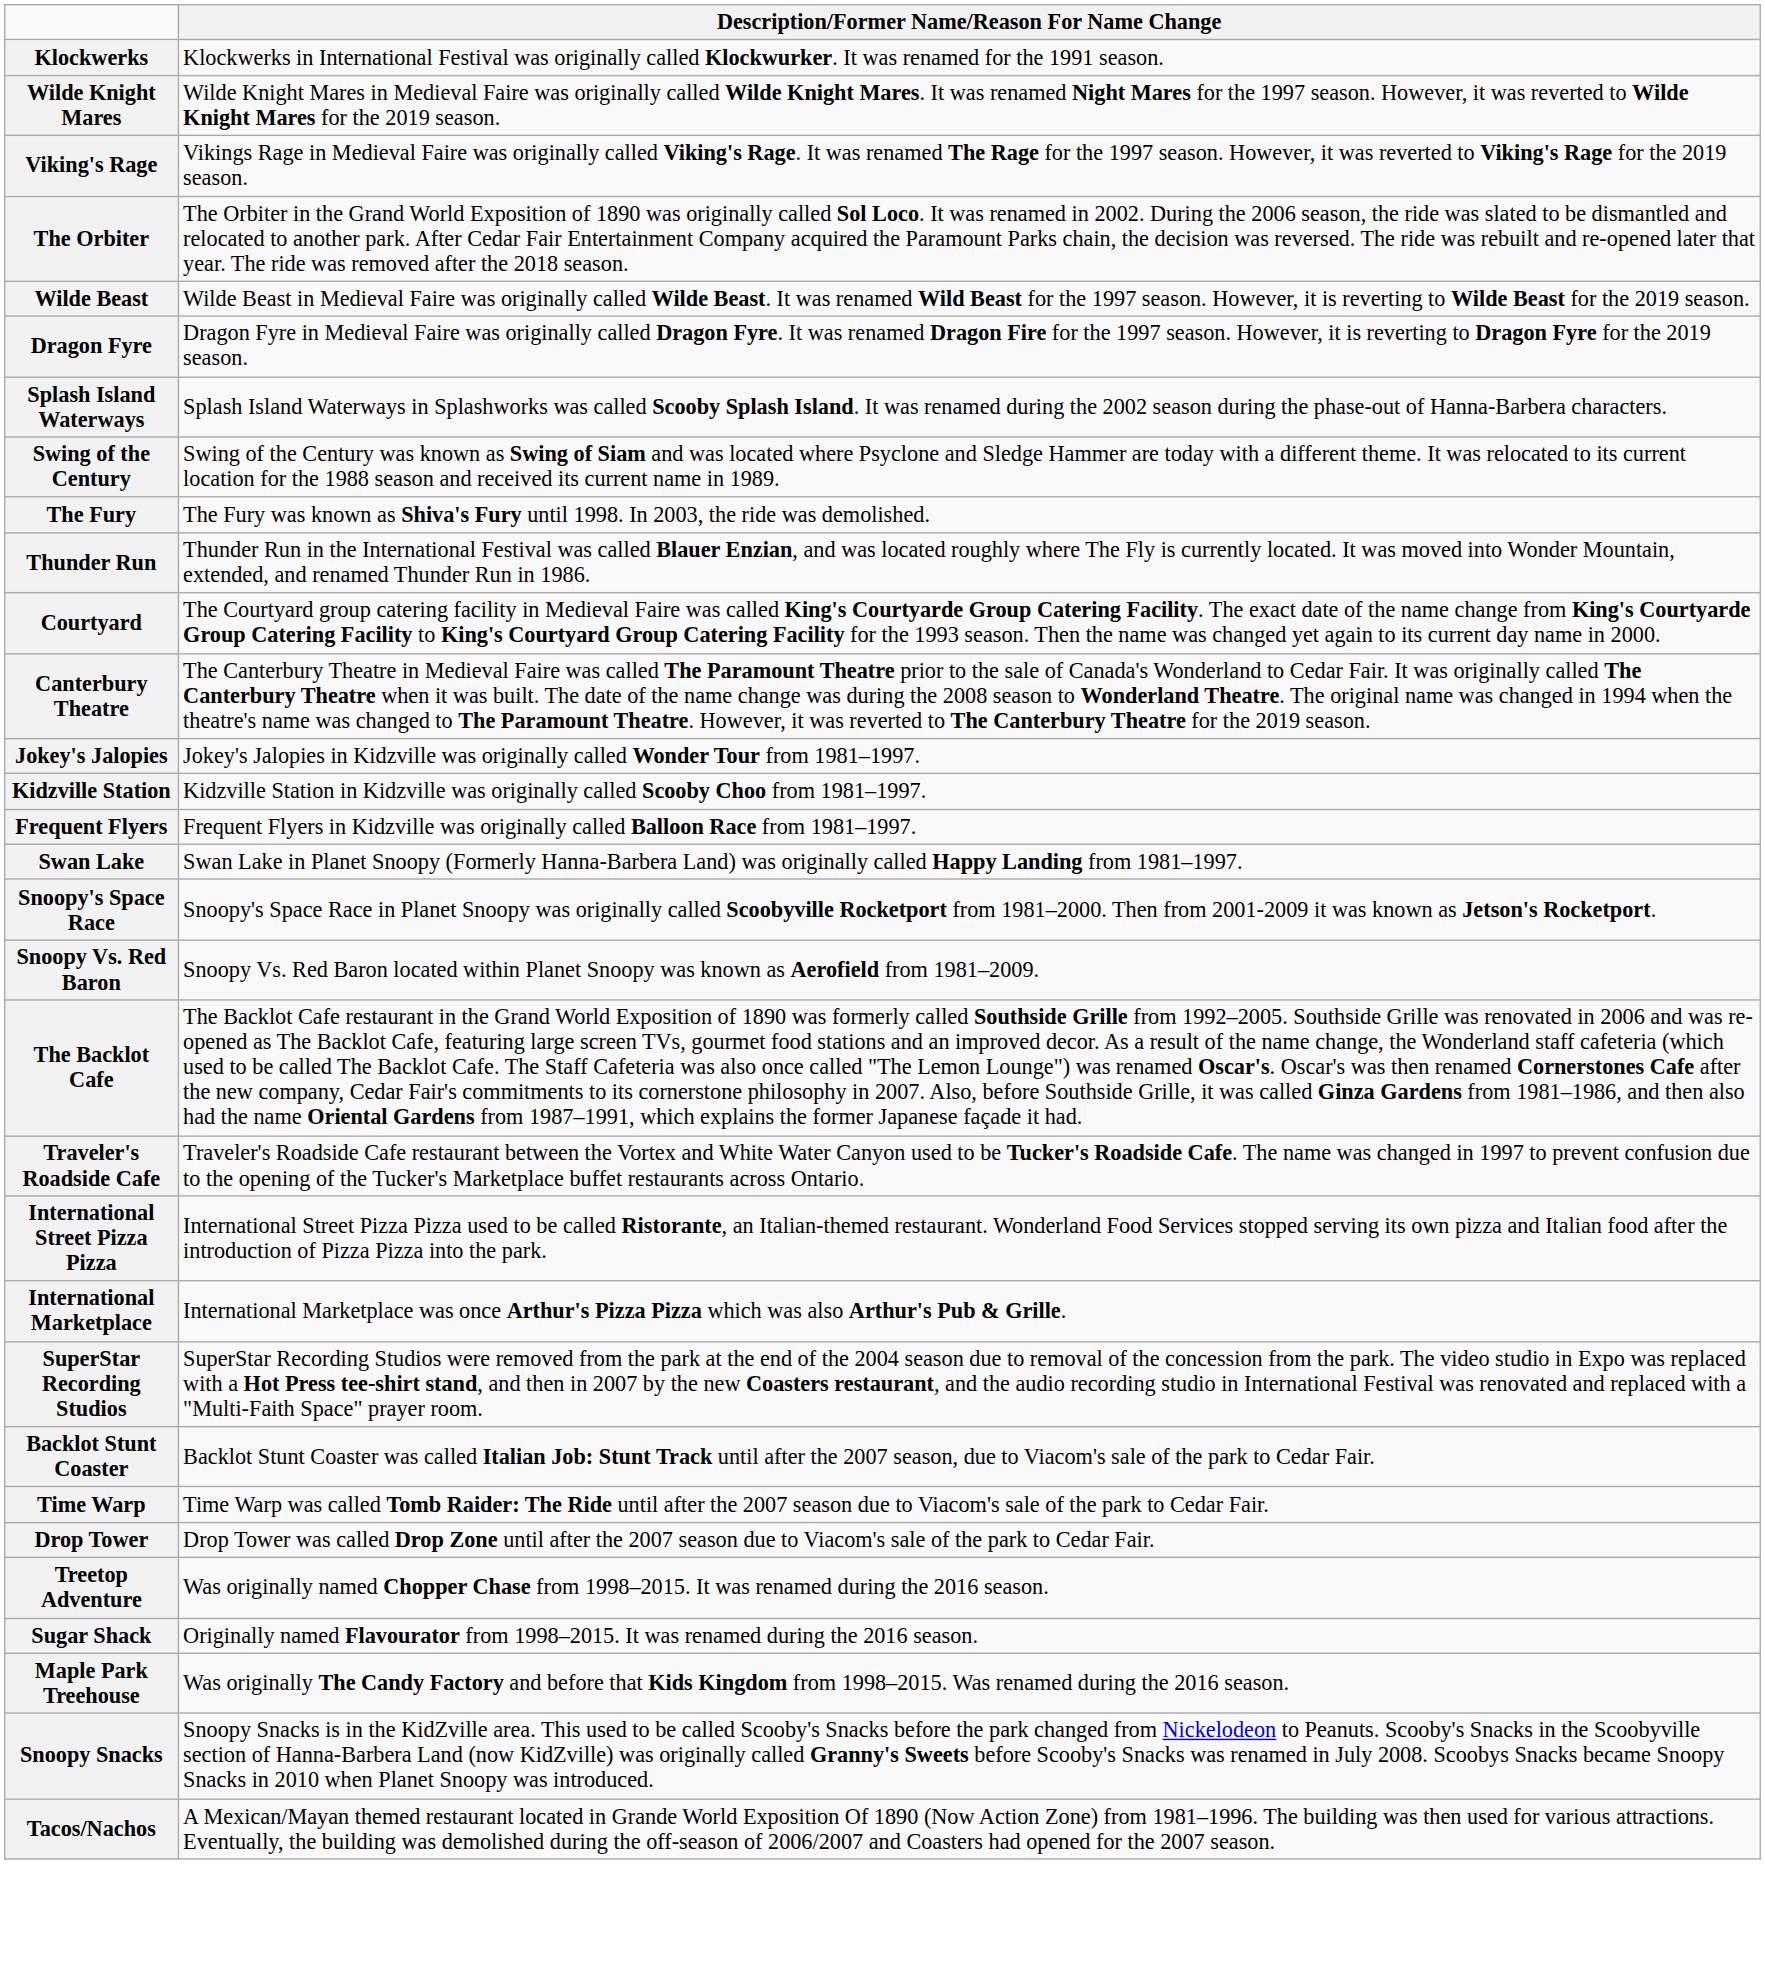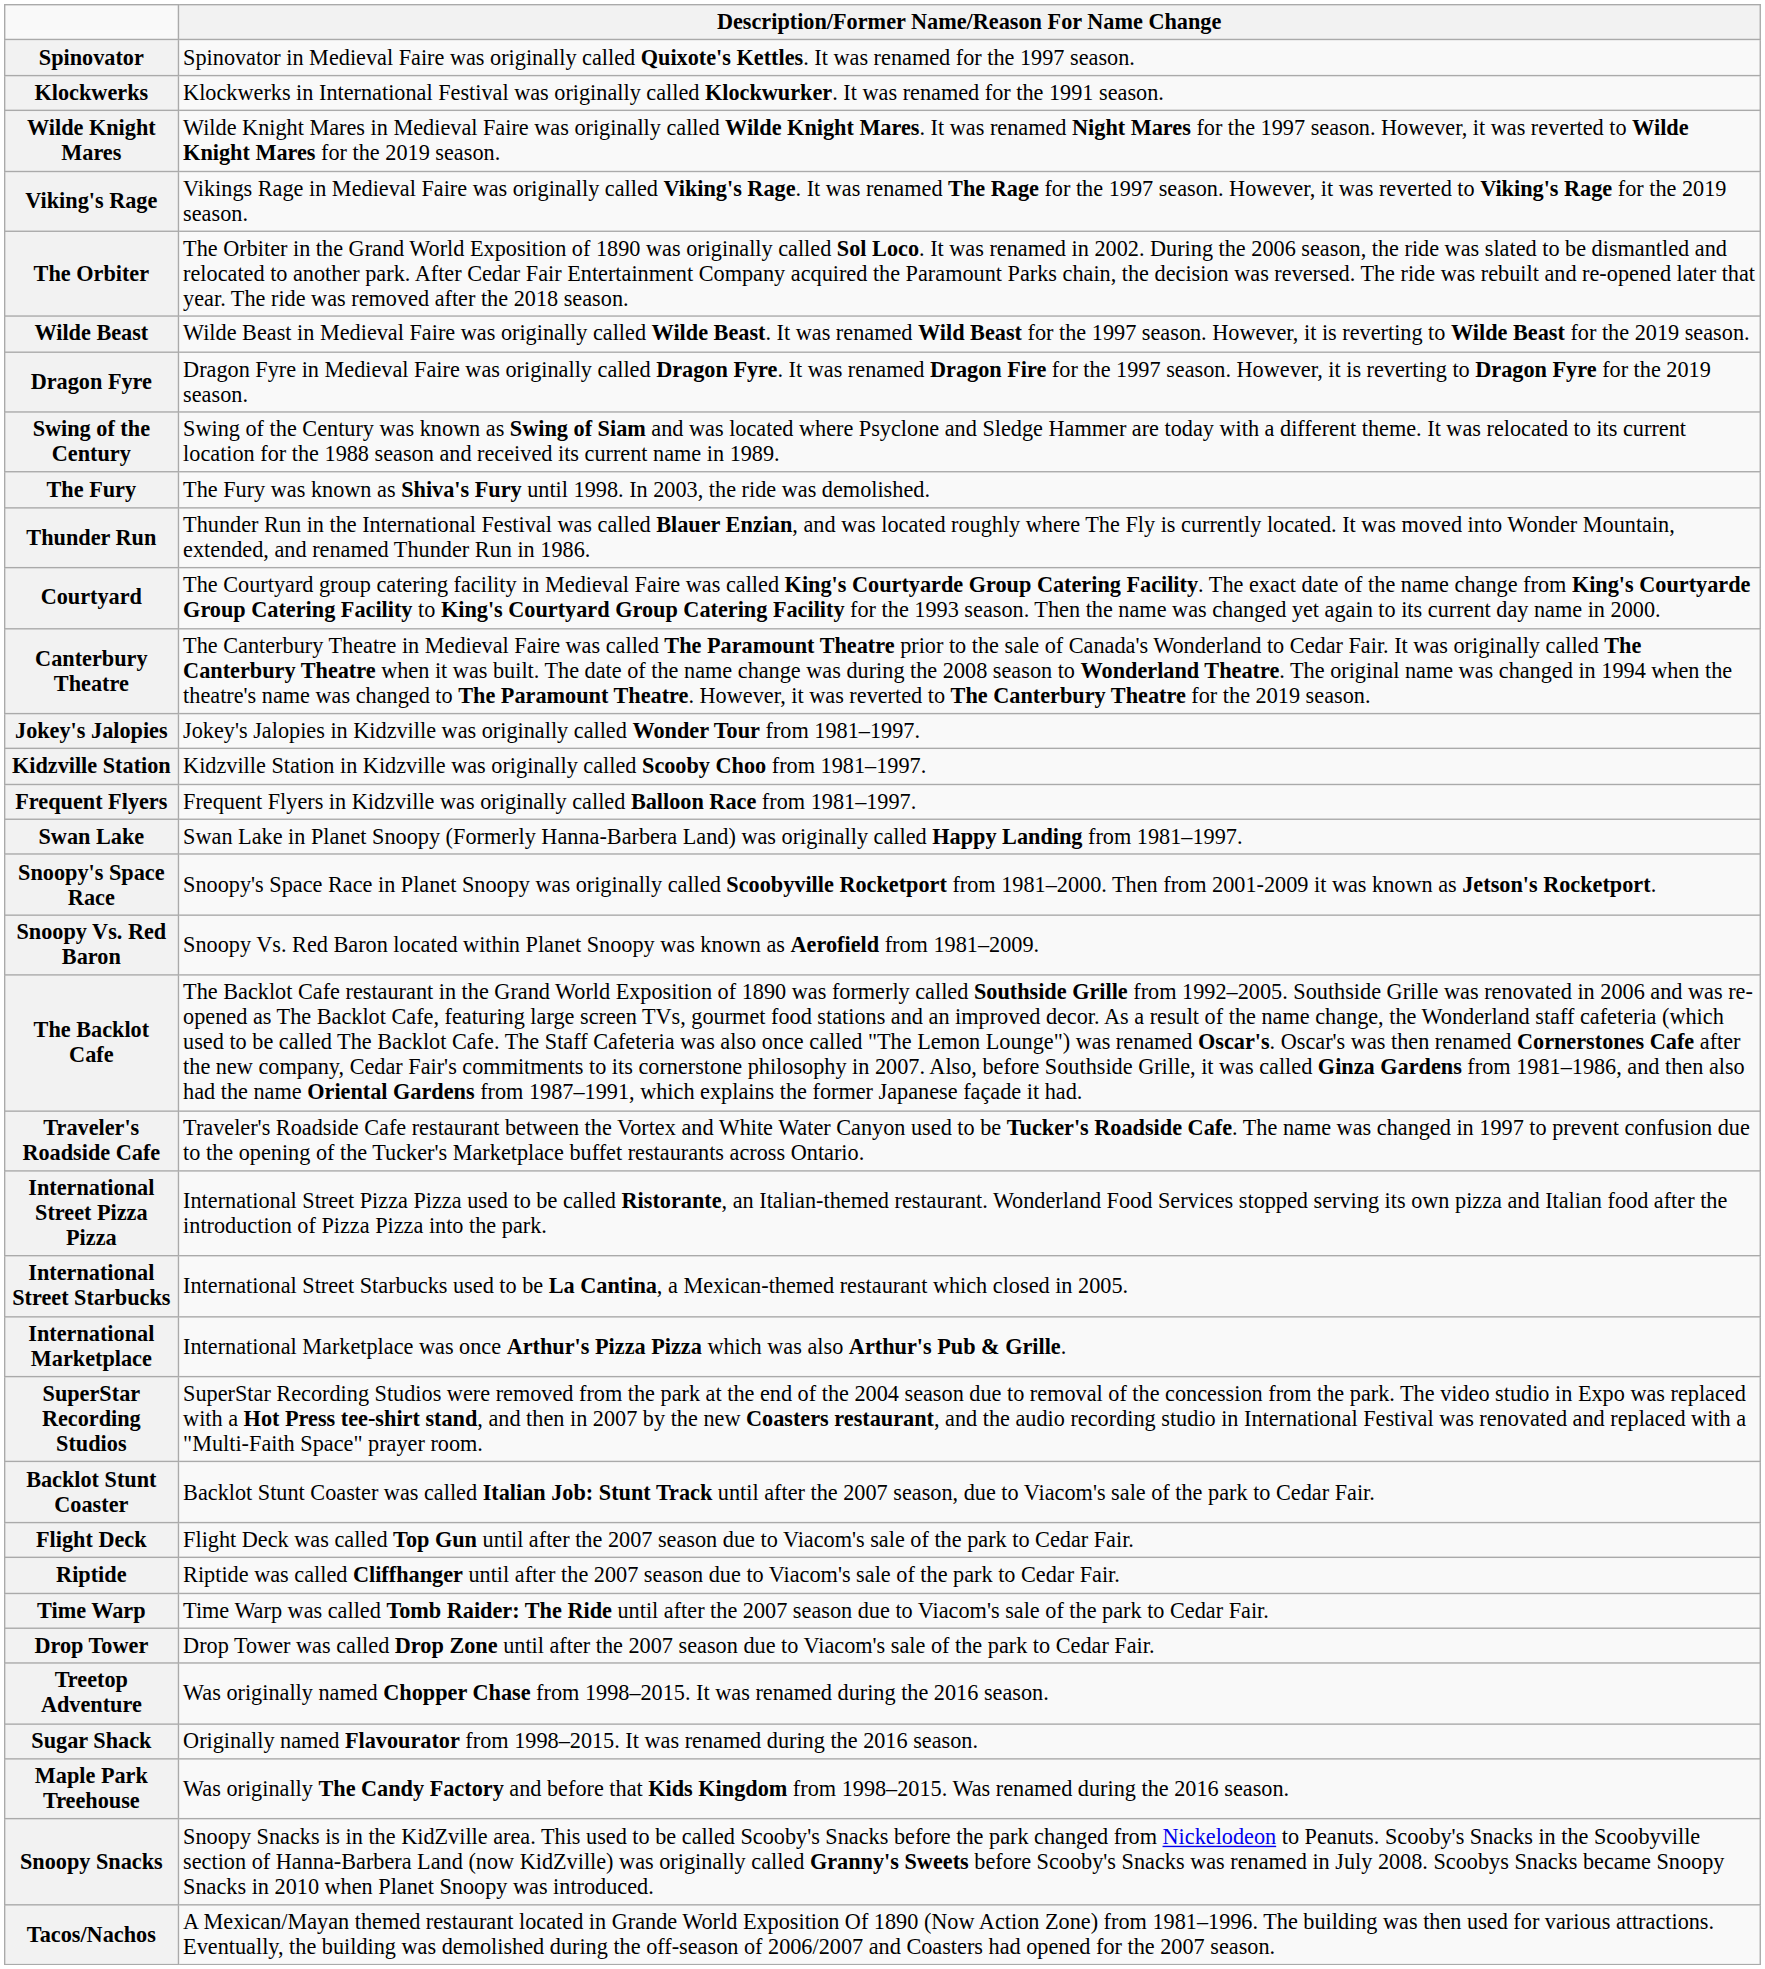+ row: (91, 57)
- row: (91, 406)
+ row: (91, 1285)
+ row: (91, 1539)
+ row: (91, 1574)
